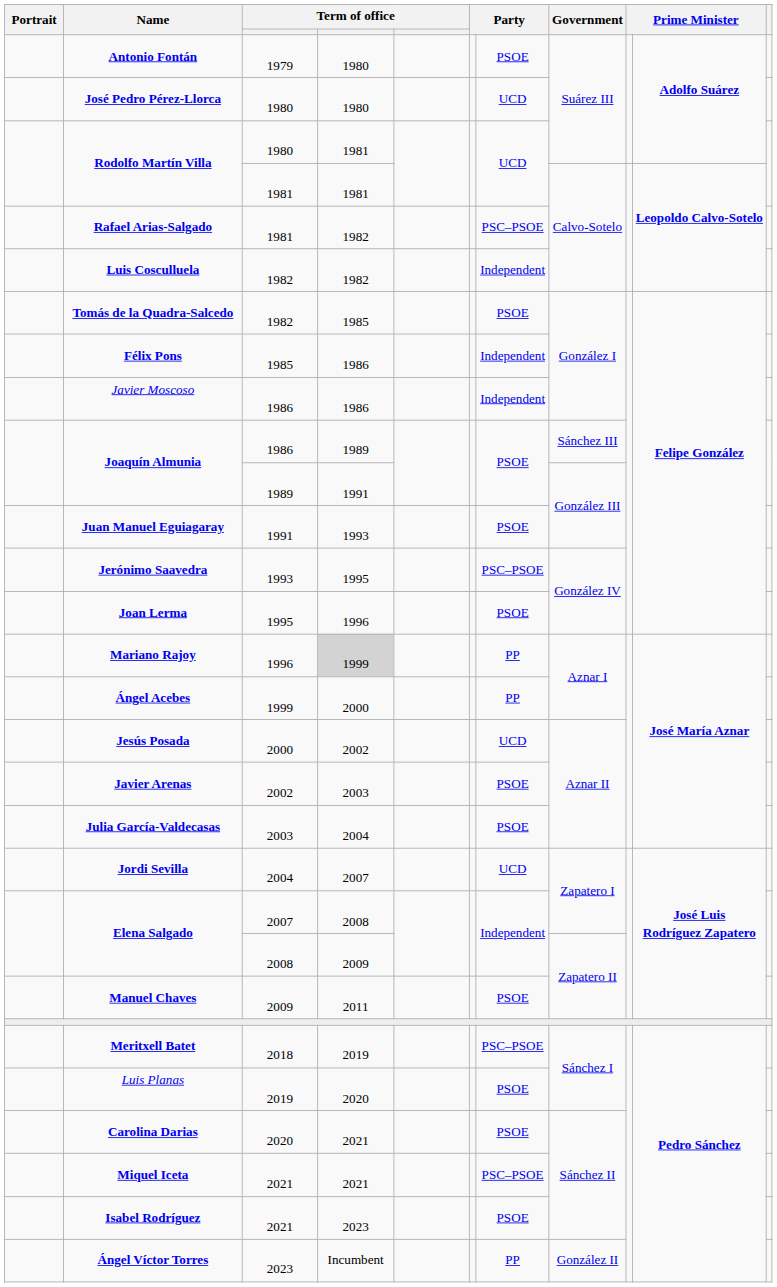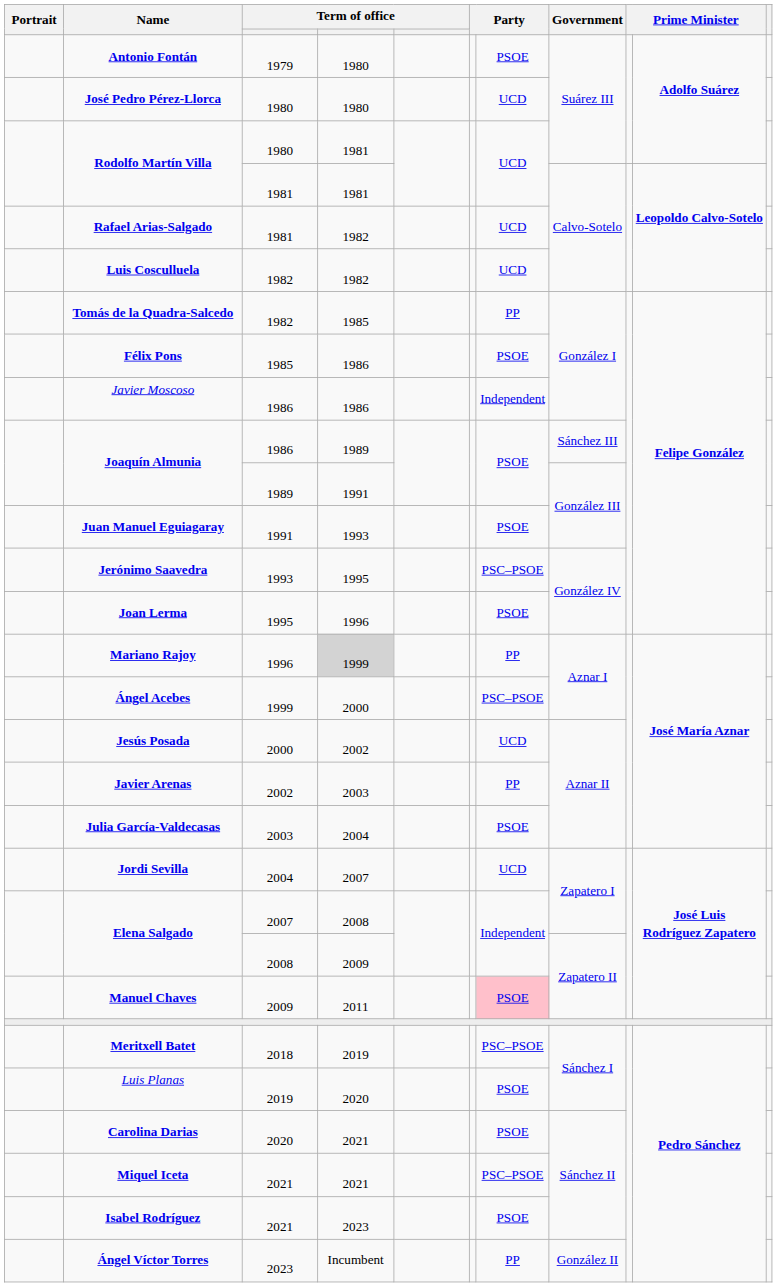(513, 227) PSC–PSOE -> (513, 227) UCD
(513, 270) Independent -> (513, 270) UCD
(513, 312) PSOE -> (513, 312) PP
(513, 355) Independent -> (513, 355) PSOE
(513, 698) PP -> (513, 698) PSC–PSOE
(513, 783) PSOE -> (513, 783) PP
(513, 997) no background -> (513, 997) pink background
